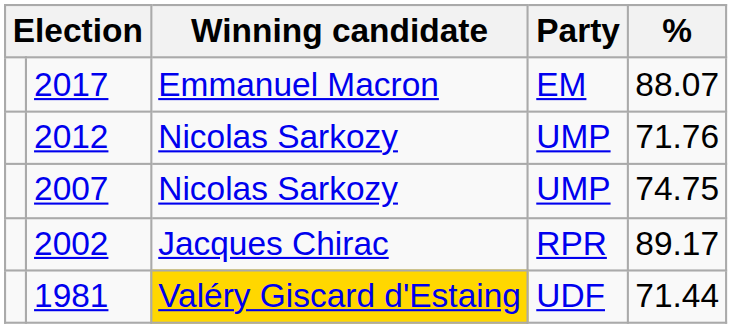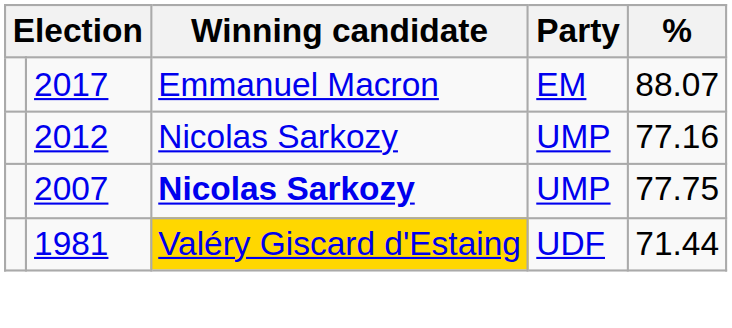(677, 137) 71.76 -> (677, 137) 77.16
(278, 190) normal -> (286, 190) bold
(677, 190) 74.75 -> (677, 190) 77.75
- row: (71, 243)
